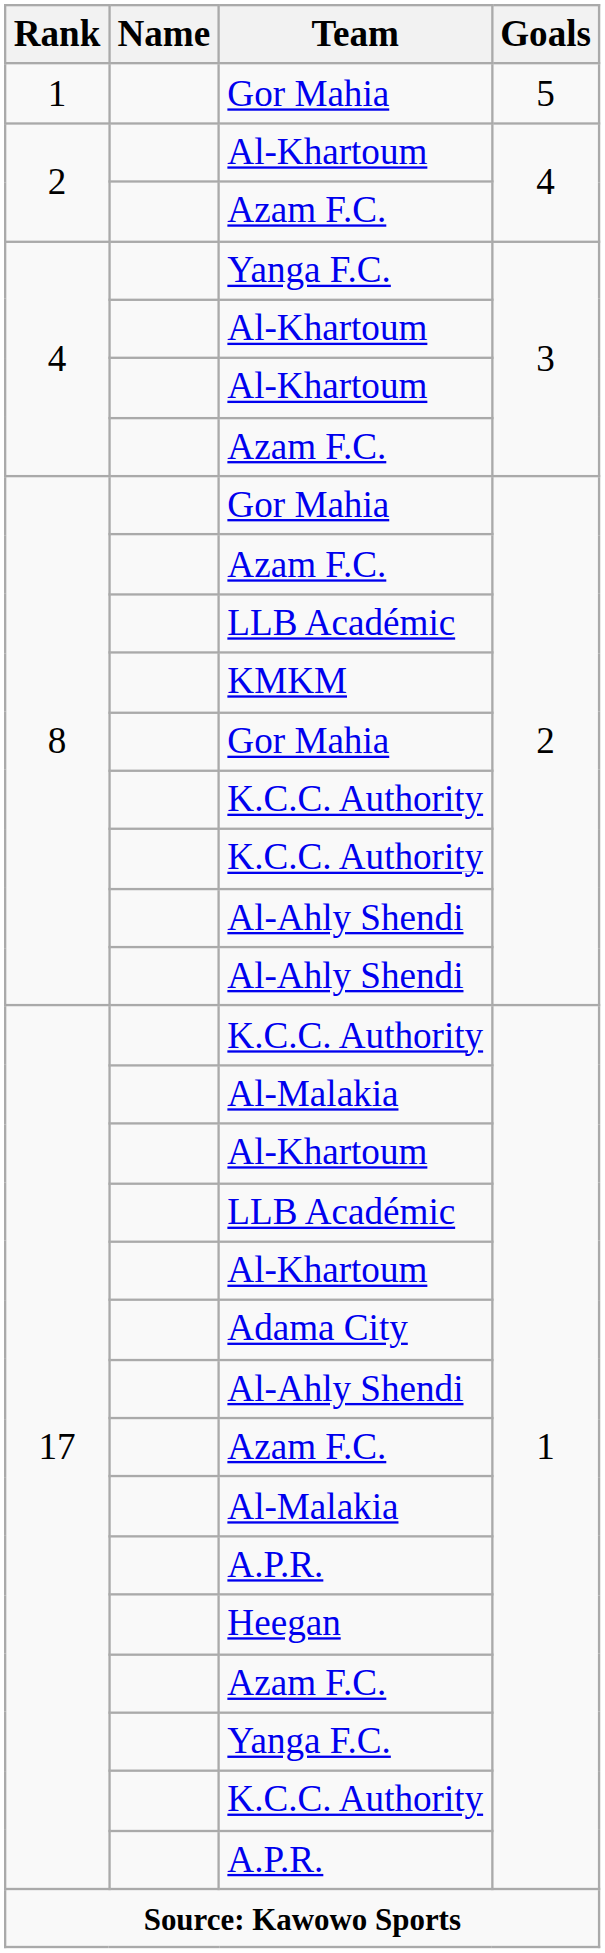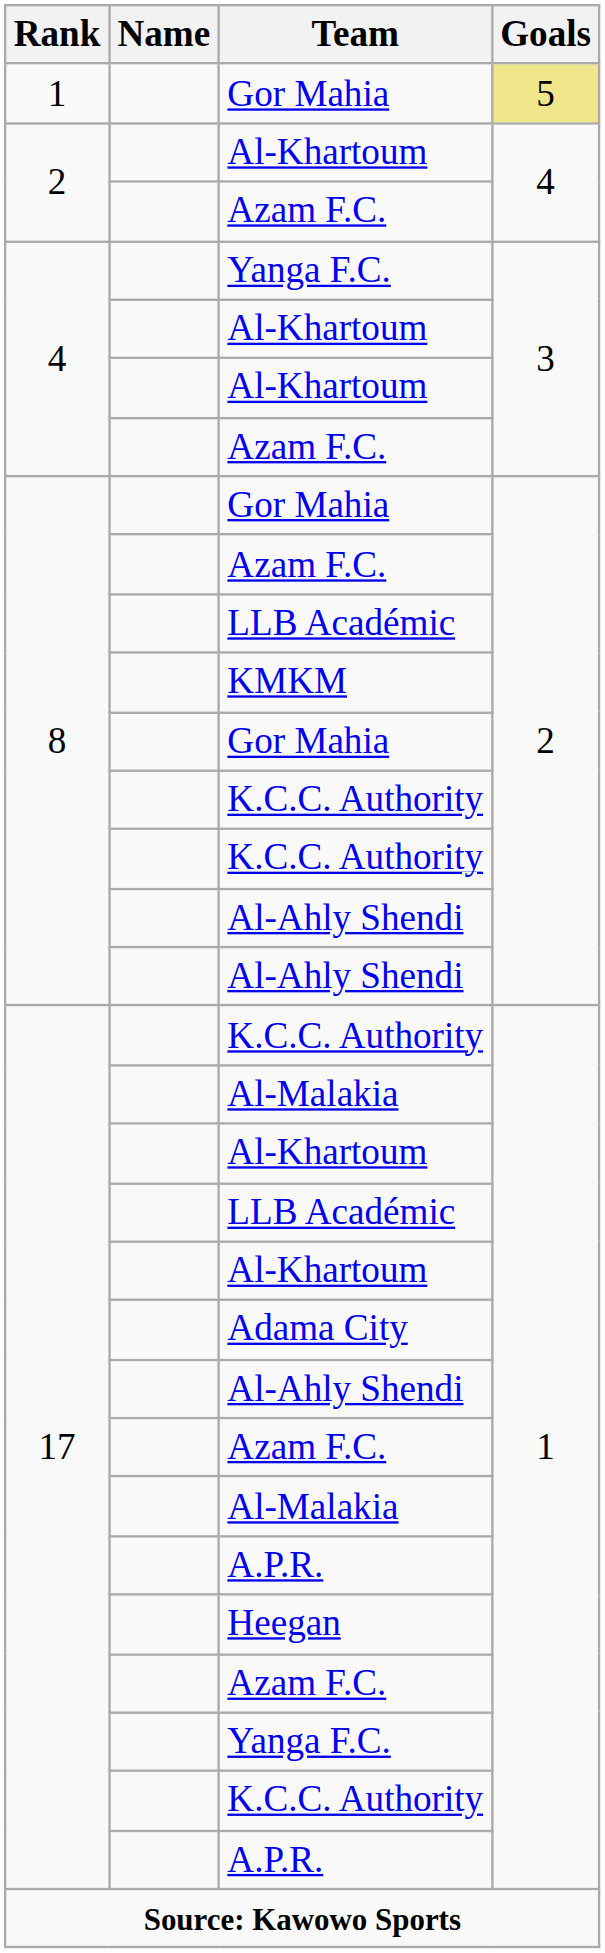(546, 92) no background -> (546, 92) khaki background
